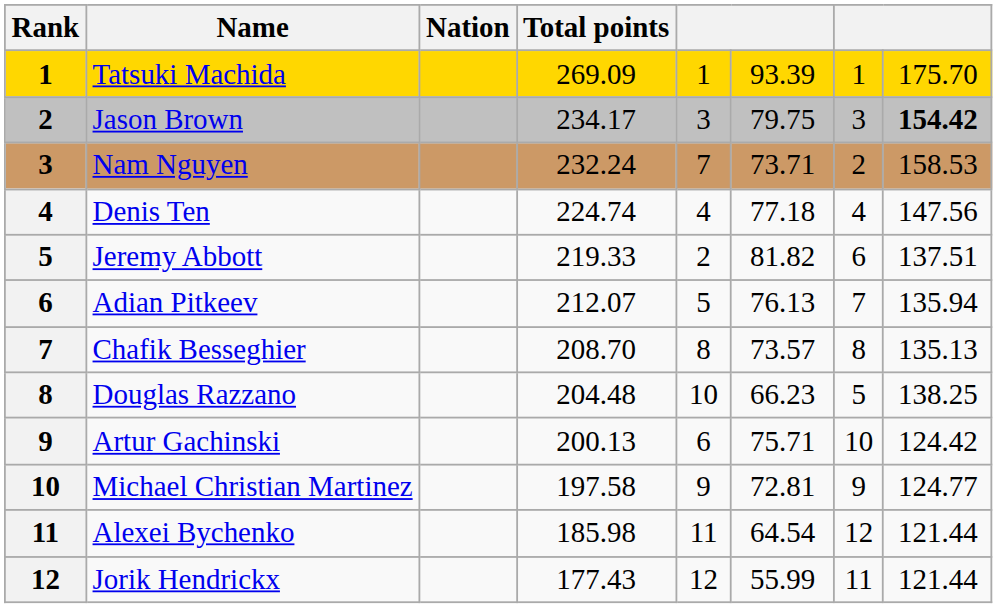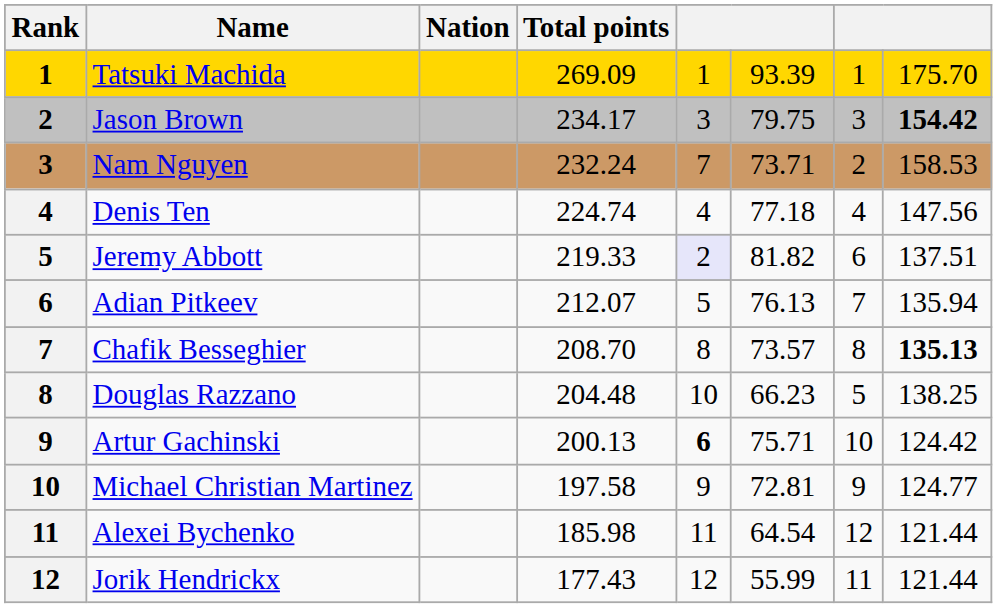(704, 257) no background -> (704, 257) lavender background
(938, 348) normal -> (938, 348) bold
(704, 440) normal -> (704, 440) bold
